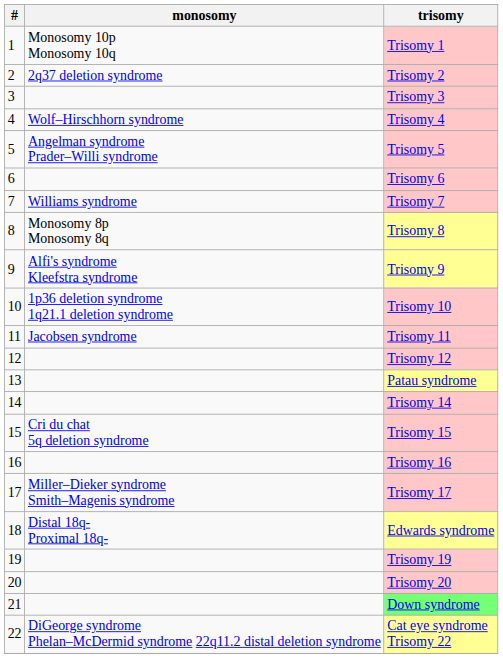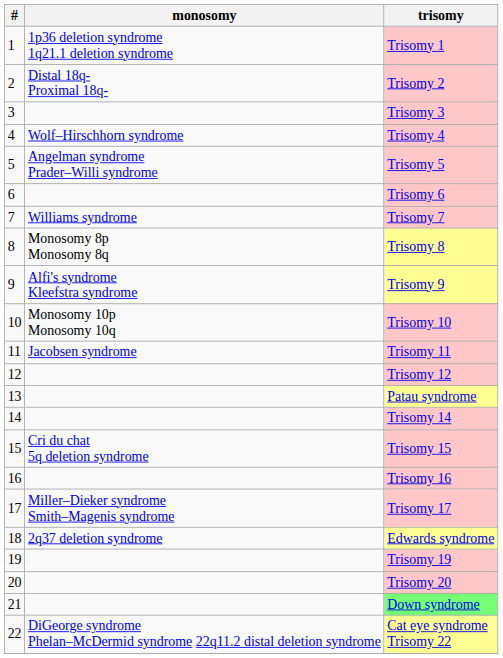(72, 45) Monosomy 10p Monosomy 10q -> (100, 45) 1p36 deletion syndrome 1q21.1 deletion syndrome
(95, 75) 2q37 deletion syndrome -> (68, 83) Distal 18q- Proximal 18q-
(100, 306) 1p36 deletion syndrome 1q21.1 deletion syndrome -> (72, 322) Monosomy 10p Monosomy 10q
(68, 530) Distal 18q- Proximal 18q- -> (95, 538) 2q37 deletion syndrome
